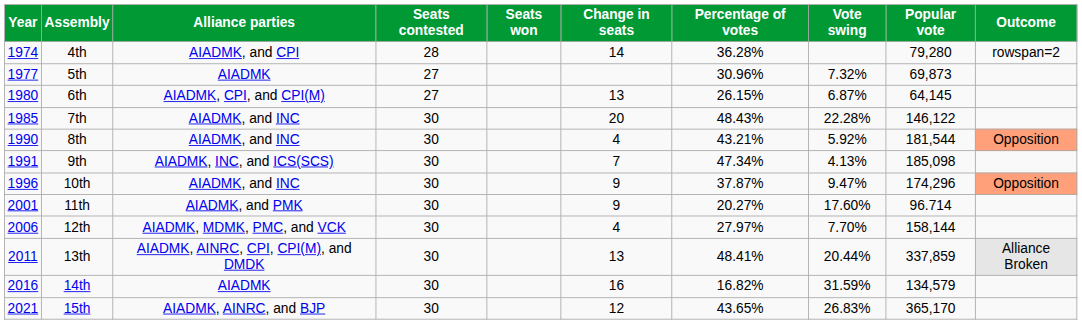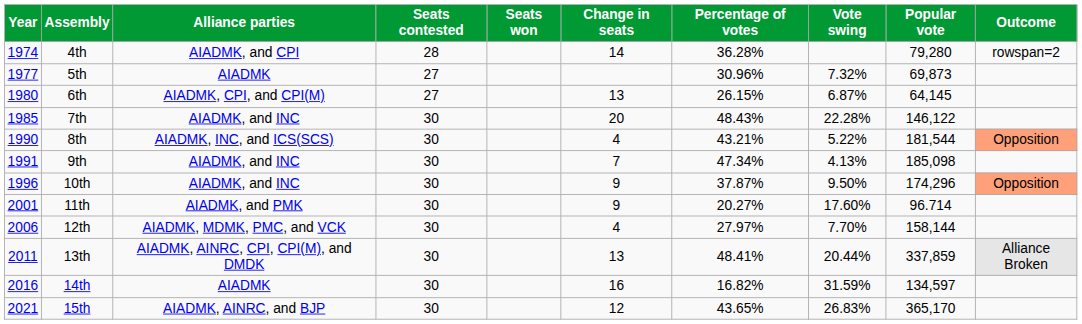(244, 140) AIADMK, and INC -> (244, 140) AIADMK, INC, and ICS(SCS)
(847, 140) 5.92% -> (847, 140) 5.22%
(244, 161) AIADMK, INC, and ICS(SCS) -> (244, 161) AIADMK, and INC
(847, 183) 9.47% -> (847, 183) 9.50%
(931, 286) 134,579 -> (931, 286) 134,597
